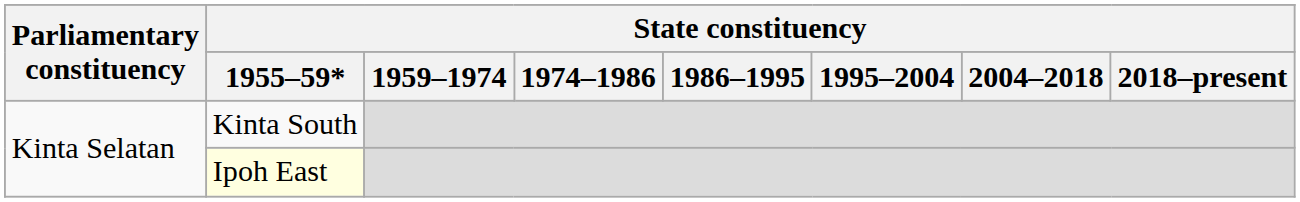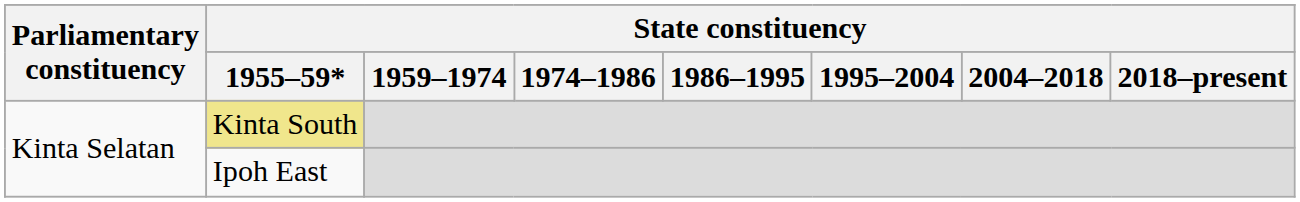(285, 123) no background -> (285, 123) khaki background
(270, 171) lightyellow background -> (270, 171) no background
